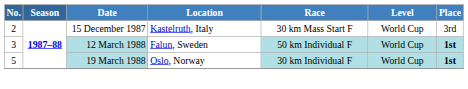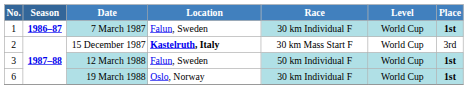+ row: (118, 28)
(182, 28) normal -> (185, 44) bold
(14, 60) 5 -> (14, 76) 6
